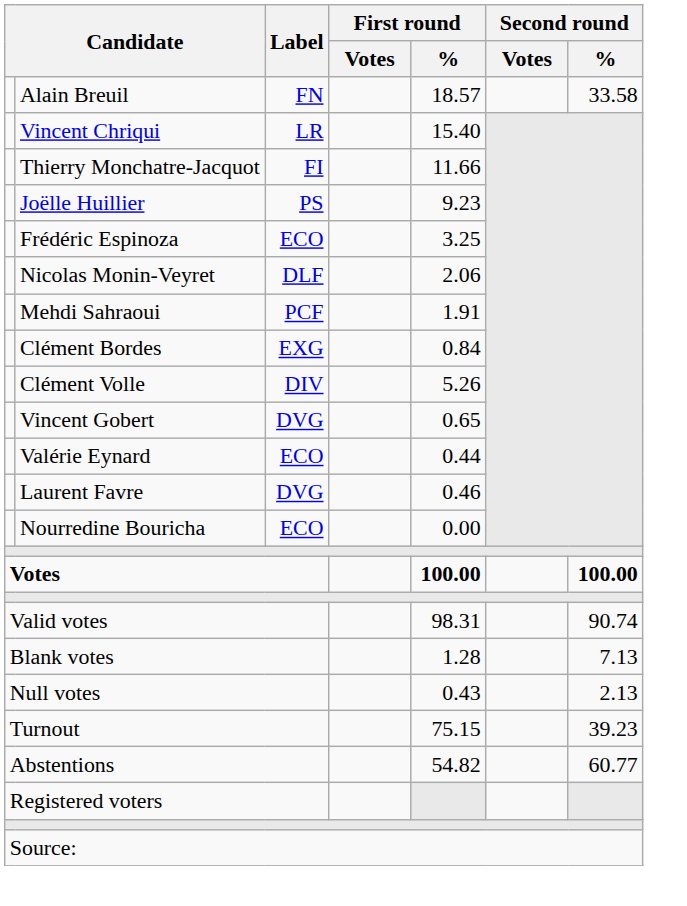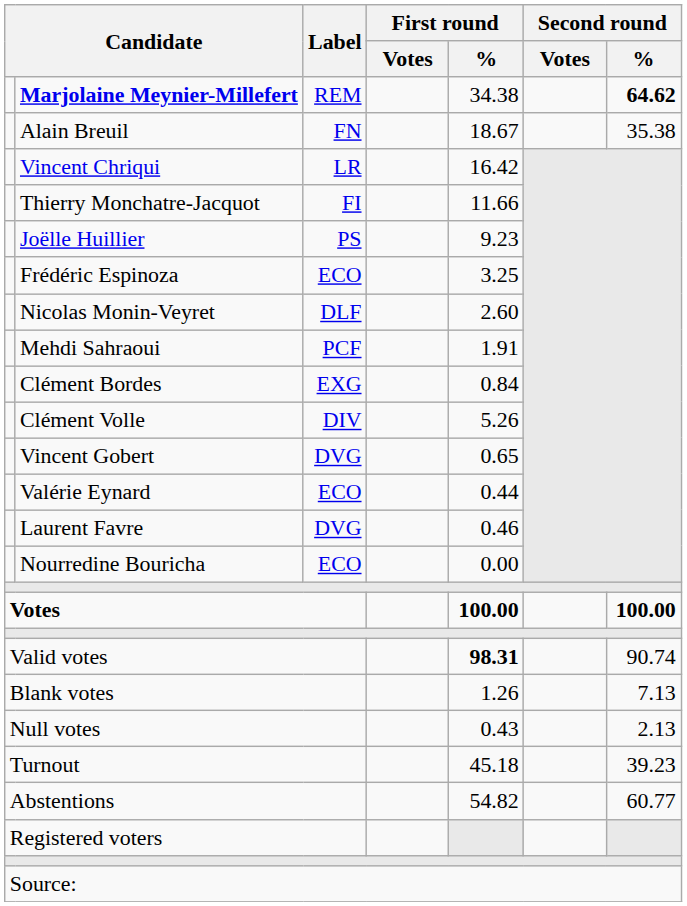+ row: (159, 94)
(456, 94) 18.57 -> (494, 131) 18.67
(613, 94) 33.58 -> (651, 131) 35.38
(456, 131) 15.40 -> (494, 167) 16.42
(462, 275) 2.06 -> (500, 311) 2.60
(456, 620) normal -> (494, 656) bold
(462, 656) 1.28 -> (500, 692) 1.26
(456, 728) 75.15 -> (494, 764) 45.18
